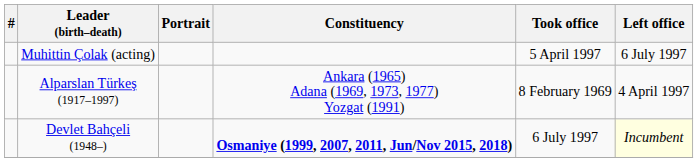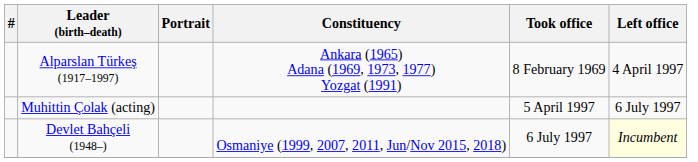rows swapped: (88, 92) <-> (88, 53)
(364, 146) bold -> (361, 146) normal
